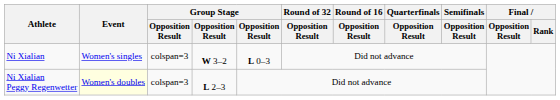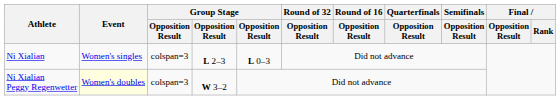(214, 62) W 3–2 -> (214, 62) L 2–3
(214, 87) L 2–3 -> (214, 87) W 3–2
